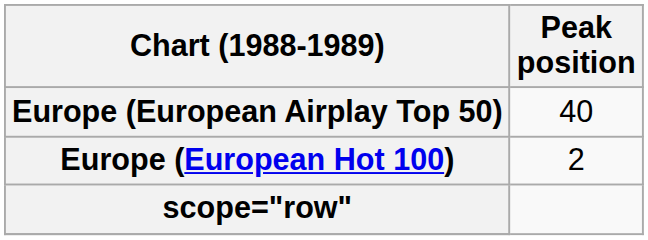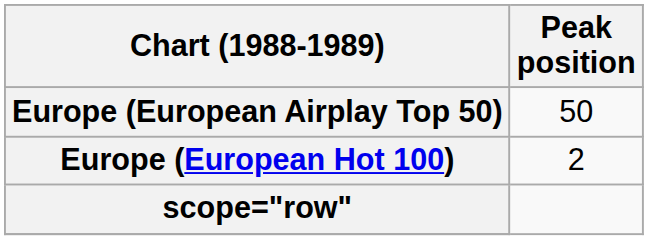(576, 111) 40 -> (576, 111) 50
